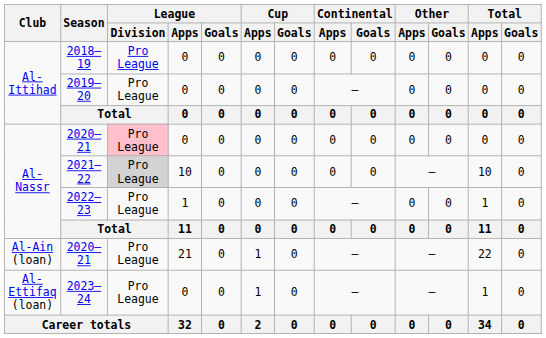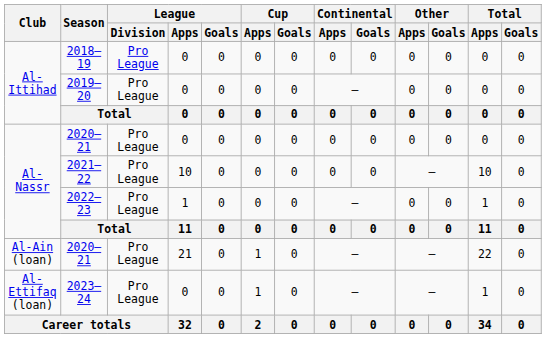(138, 140) pink background -> (138, 140) no background
(138, 172) lightgrey background -> (138, 172) no background
